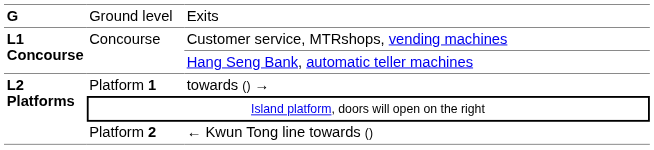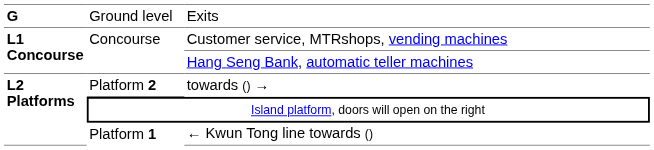(123, 84) Platform 1 -> (123, 84) Platform 2
(123, 132) Platform 2 -> (123, 134) Platform 1
